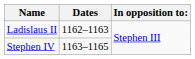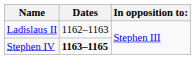(85, 46) normal -> (85, 46) bold
